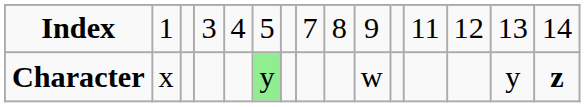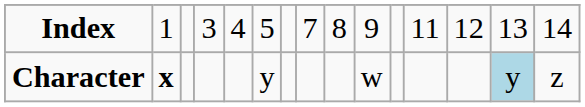(166, 76) normal -> (166, 76) bold
(267, 76) lightgreen background -> (267, 76) no background
(513, 76) no background -> (513, 76) lightblue background
(557, 76) bold -> (557, 76) normal
